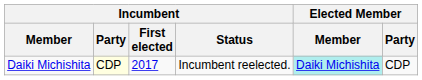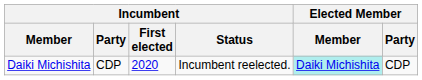(109, 65) lightyellow background -> (109, 65) no background
(145, 65) 2017 -> (145, 65) 2020
